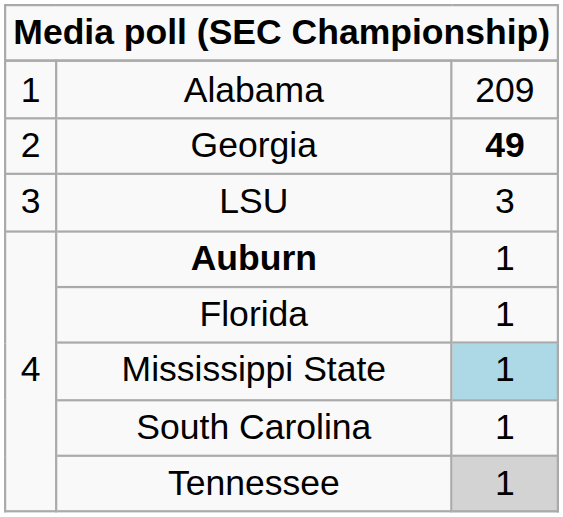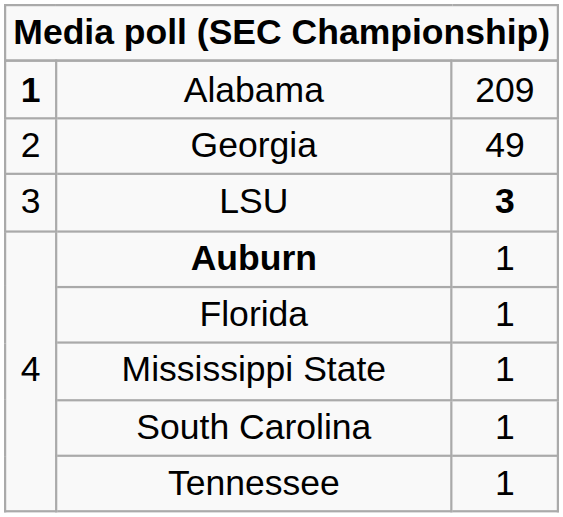(31, 88) normal -> (31, 88) bold
(505, 145) bold -> (505, 145) normal
(505, 201) normal -> (505, 201) bold
(505, 370) lightblue background -> (505, 370) no background
(505, 483) lightgrey background -> (505, 483) no background
